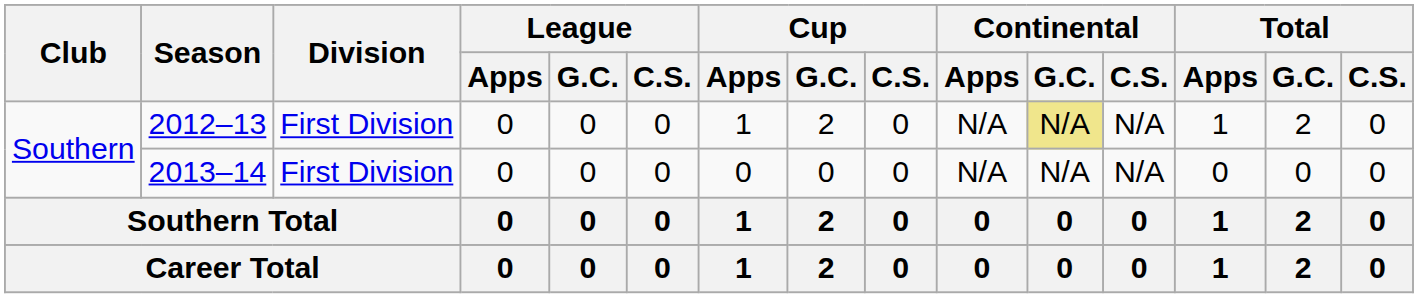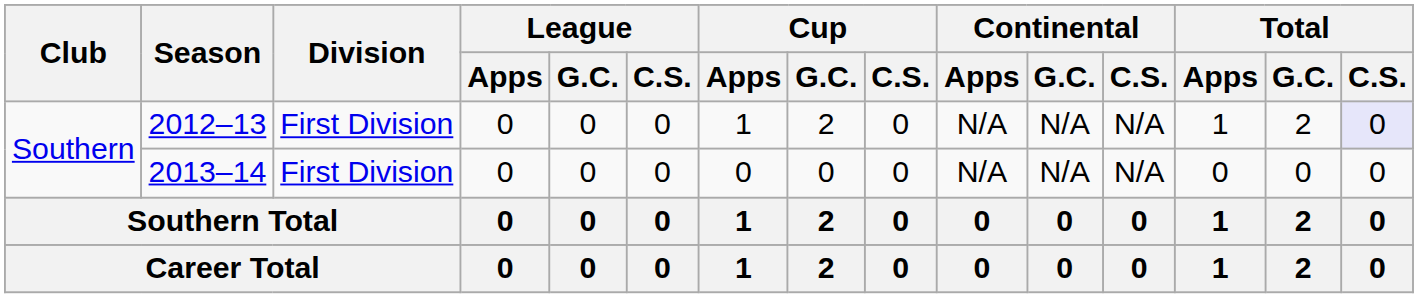(1065, 124) khaki background -> (1065, 124) no background
(1378, 124) no background -> (1378, 124) lavender background
